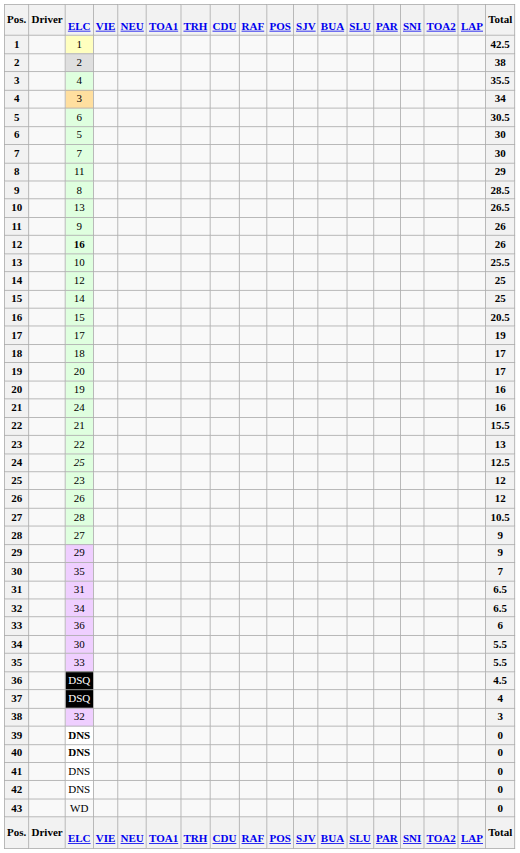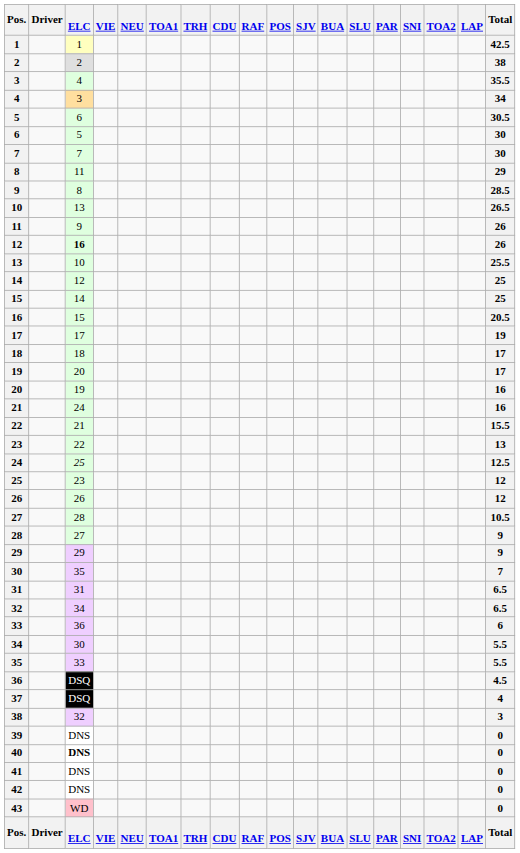(79, 734) bold -> (79, 734) normal
(79, 807) no background -> (79, 807) pink background
